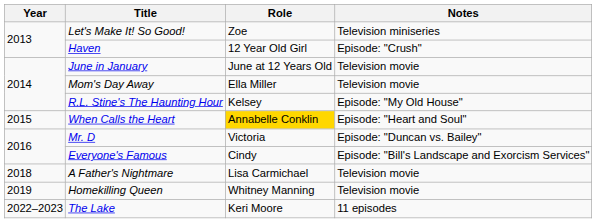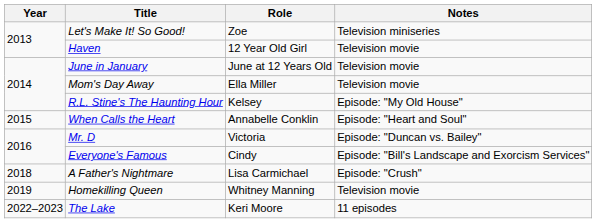(379, 48) Episode: "Crush" -> (378, 48) Television movie
(273, 119) gold background -> (273, 119) no background
(378, 173) Television movie -> (379, 173) Episode: "Crush"
